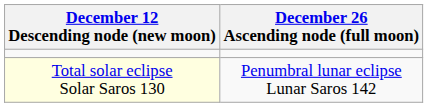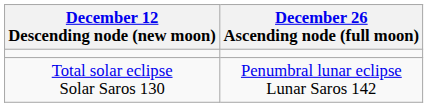(112, 79) lightyellow background -> (112, 79) no background
